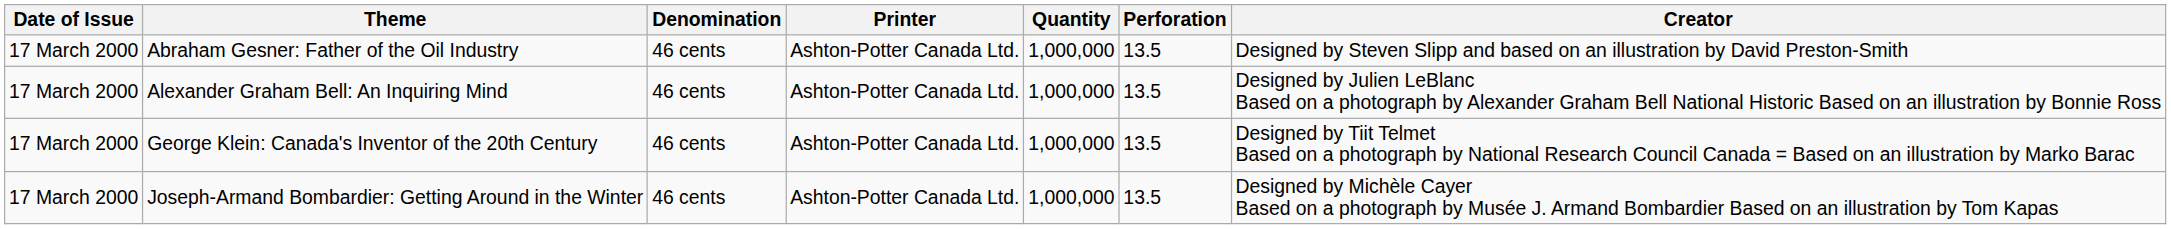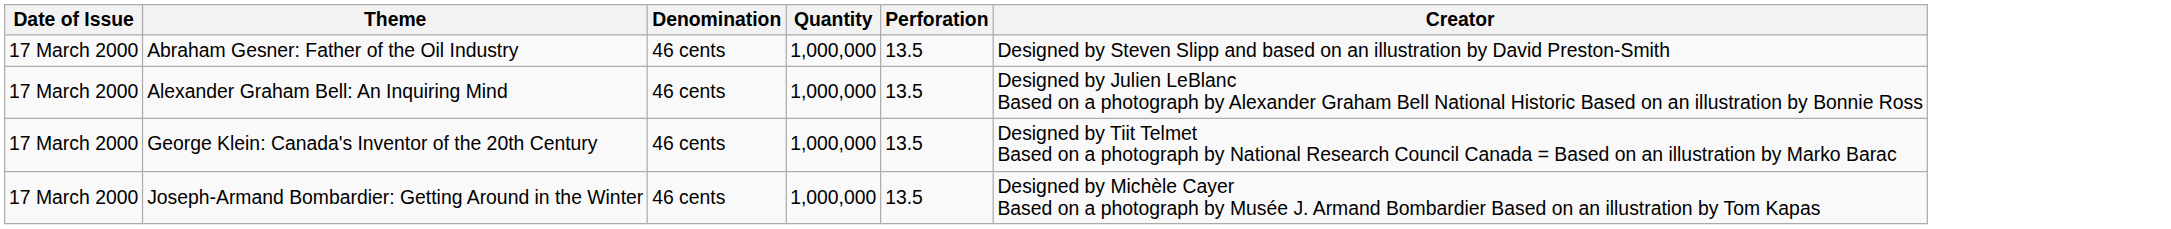- column: (905, 19)
